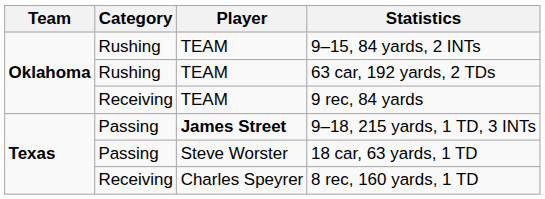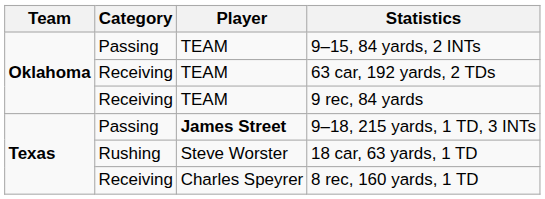(129, 45) Rushing -> (129, 45) Passing
(129, 72) Rushing -> (136, 72) Receiving
(129, 153) Passing -> (129, 153) Rushing
